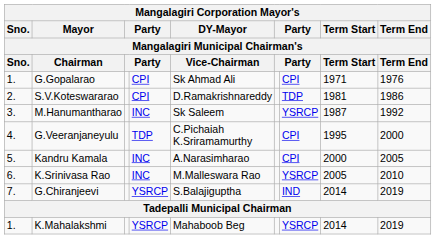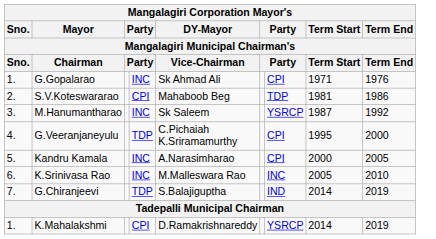(141, 79) CPI -> (141, 79) INC
(223, 96) D.Ramakrishnareddy -> (194, 96) Mahaboob Beg
(300, 175) YSRCP -> (276, 175) INC
(150, 192) YSRCP -> (142, 192) TDP
(150, 225) YSRCP -> (141, 225) CPI
(209, 225) Mahaboob Beg -> (208, 225) D.Ramakrishnareddy
